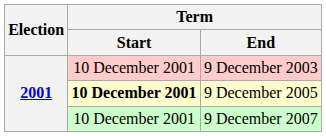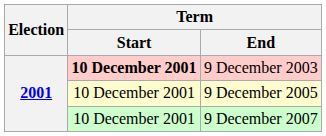(134, 67) normal -> (134, 67) bold
(134, 93) bold -> (134, 93) normal
